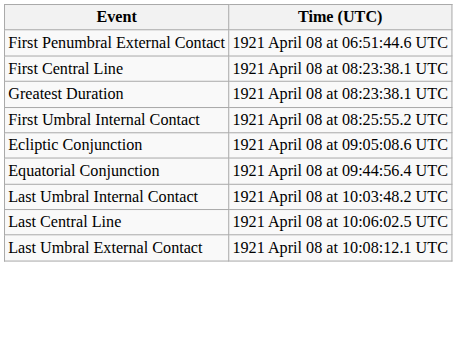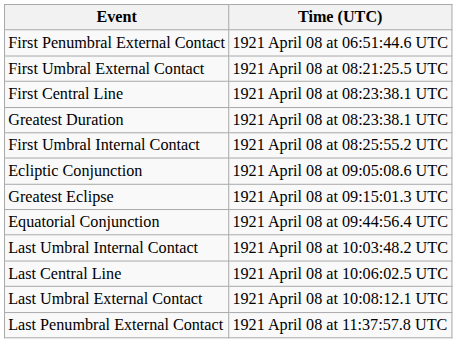+ row: (106, 68)
+ row: (61, 196)
+ row: (116, 324)
